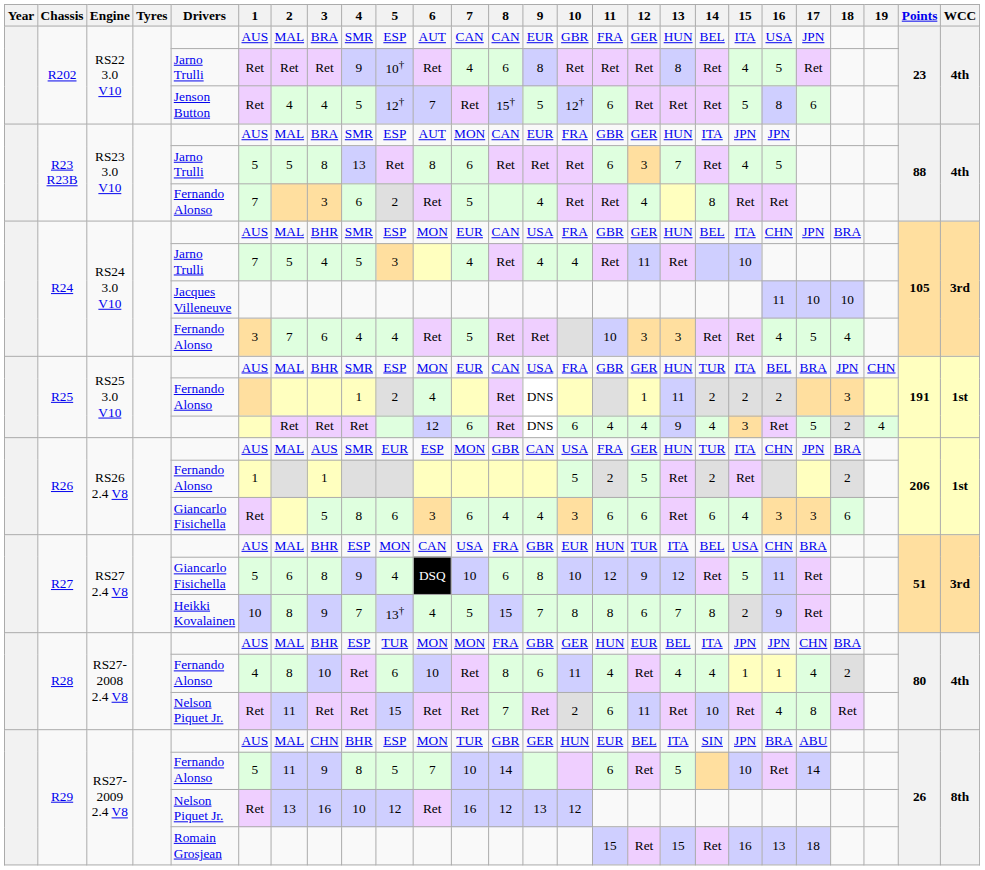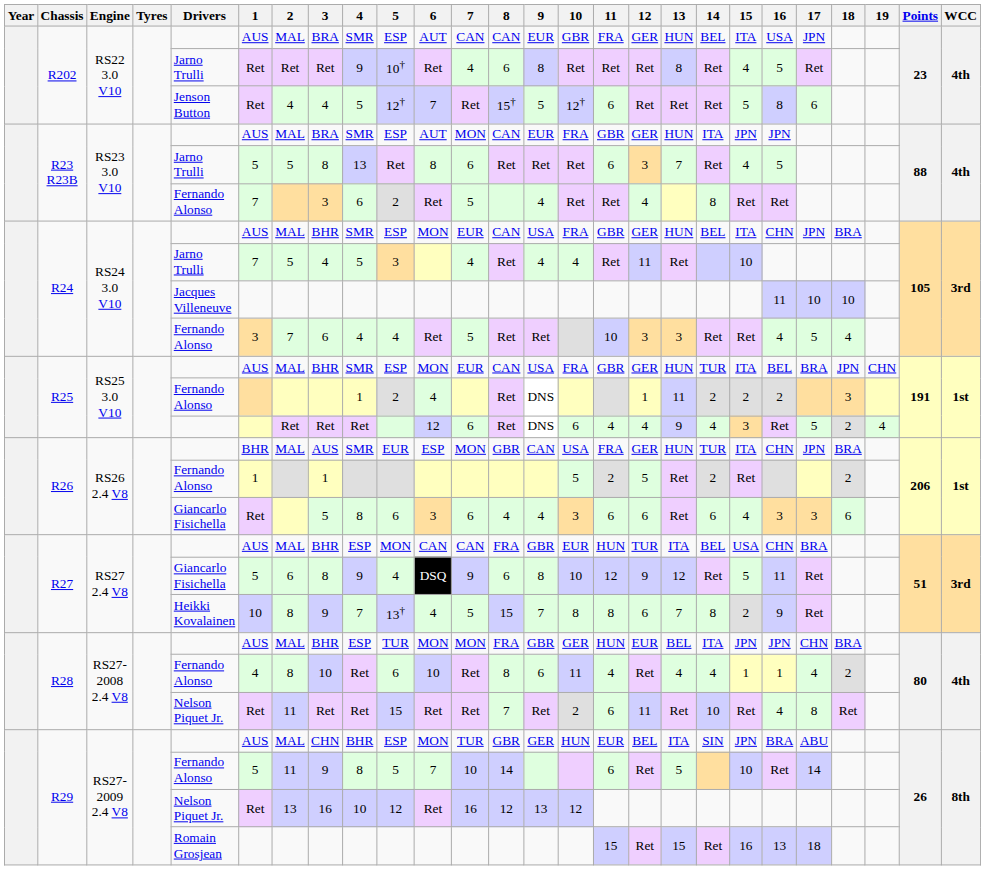(255, 448) AUS -> (255, 448) BHR
(470, 545) USA -> (470, 545) CAN
(470, 575) 10 -> (470, 575) 9
